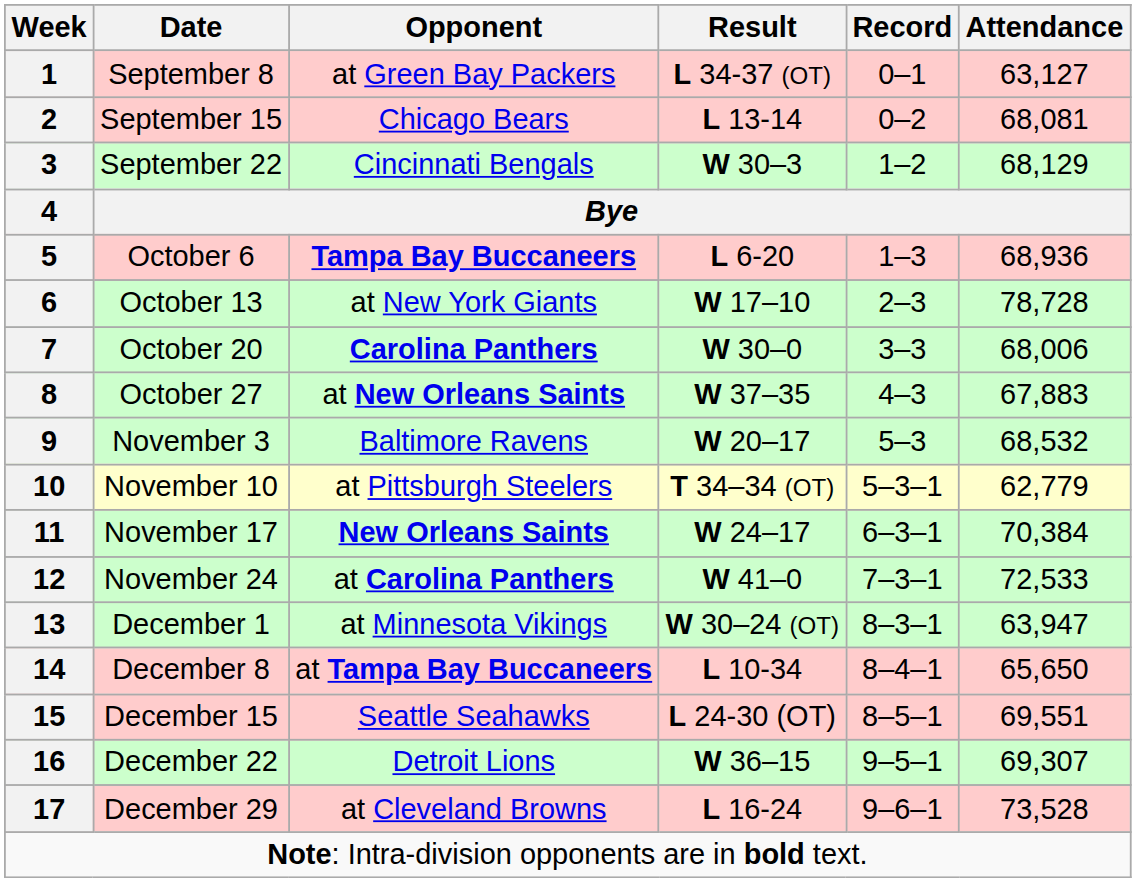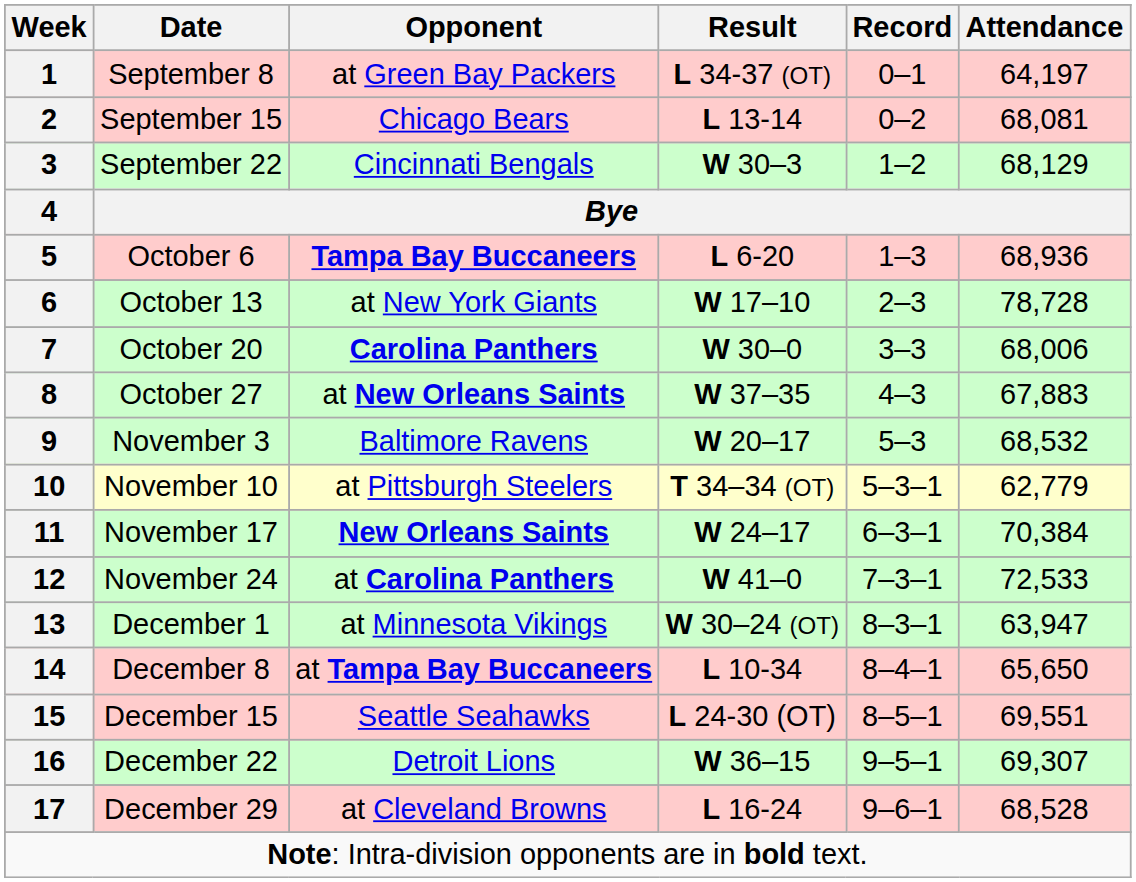(1044, 73) 63,127 -> (1044, 73) 64,197
(1044, 808) 73,528 -> (1044, 808) 68,528
